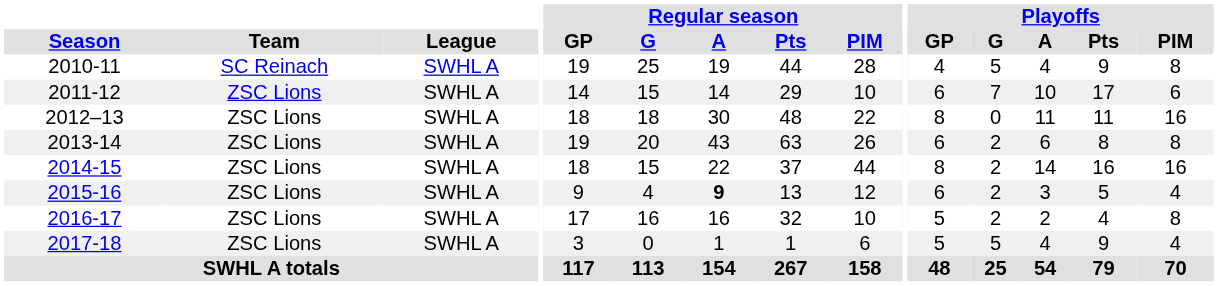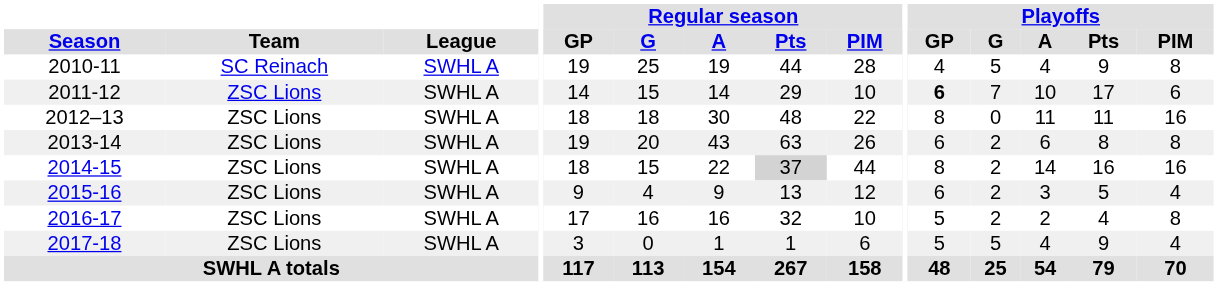(939, 92) normal -> (939, 92) bold
(791, 167) no background -> (791, 167) lightgrey background
(719, 192) bold -> (719, 192) normal
